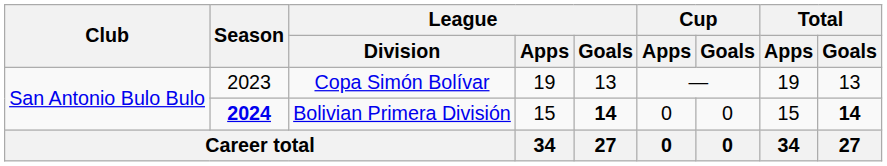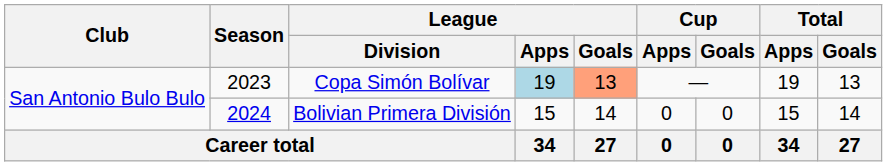(544, 82) no background -> (544, 82) lightblue background
(605, 82) no background -> (605, 82) lightsalmon background
(249, 113) bold -> (249, 113) normal
(605, 113) bold -> (605, 113) normal
(850, 113) bold -> (850, 113) normal
